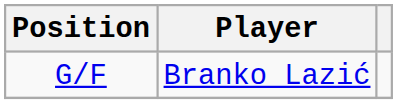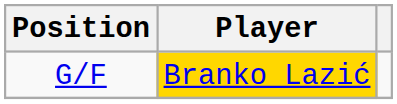(267, 75) no background -> (267, 75) gold background
